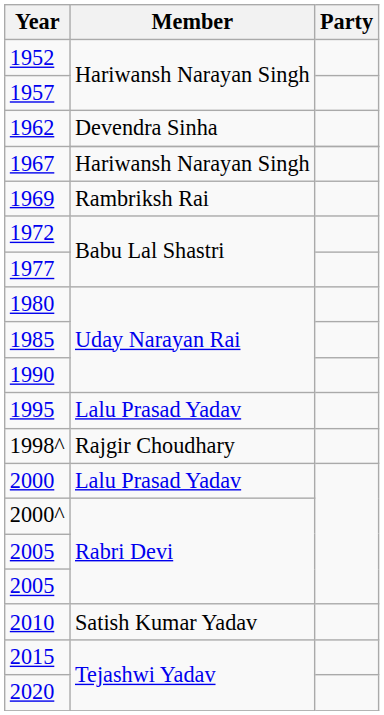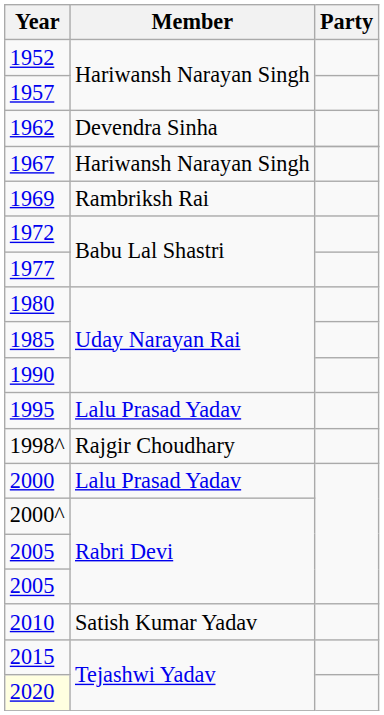(32, 692) no background -> (32, 692) lightyellow background
